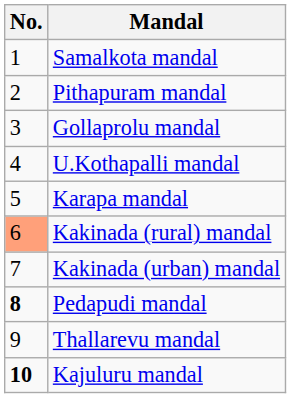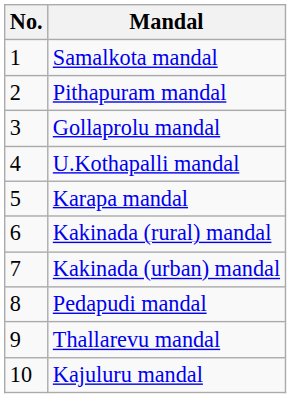(15, 233) lightsalmon background -> (15, 233) no background
(15, 304) bold -> (15, 304) normal
(21, 374) bold -> (21, 374) normal
